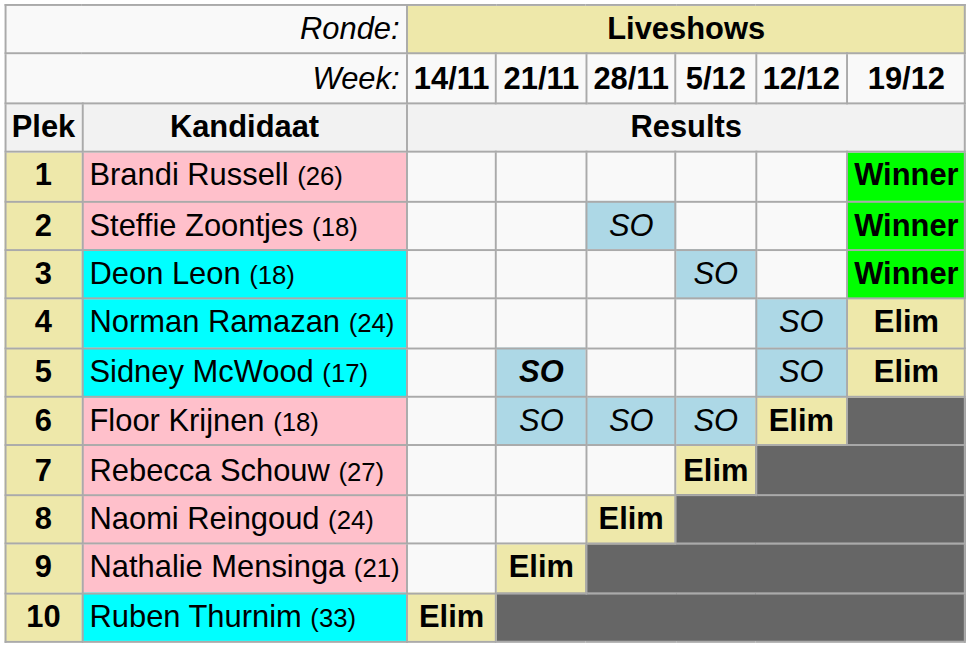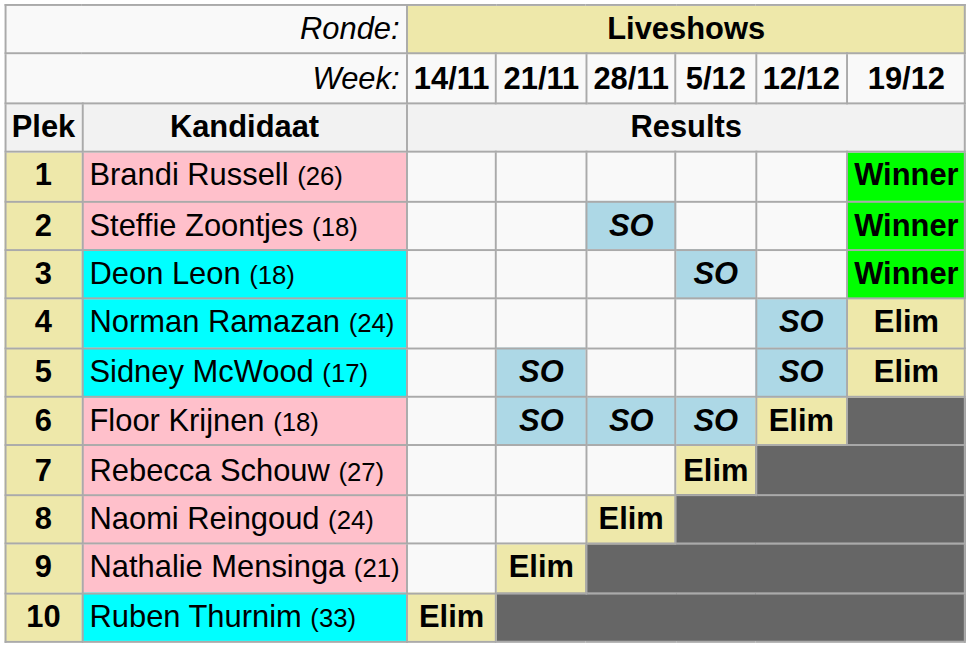(631, 224) normal -> (631, 224) bold
(716, 273) normal -> (716, 273) bold
(801, 322) normal -> (801, 322) bold
(801, 371) normal -> (801, 371) bold
(541, 420) normal -> (541, 420) bold
(631, 420) normal -> (631, 420) bold
(716, 420) normal -> (716, 420) bold
